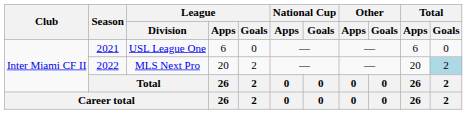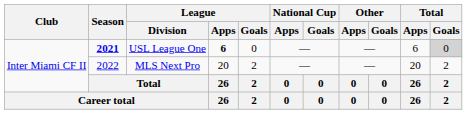(108, 48) normal -> (108, 48) bold
(223, 48) normal -> (223, 48) bold
(446, 48) no background -> (446, 48) lightgrey background
(446, 65) lightblue background -> (446, 65) no background
